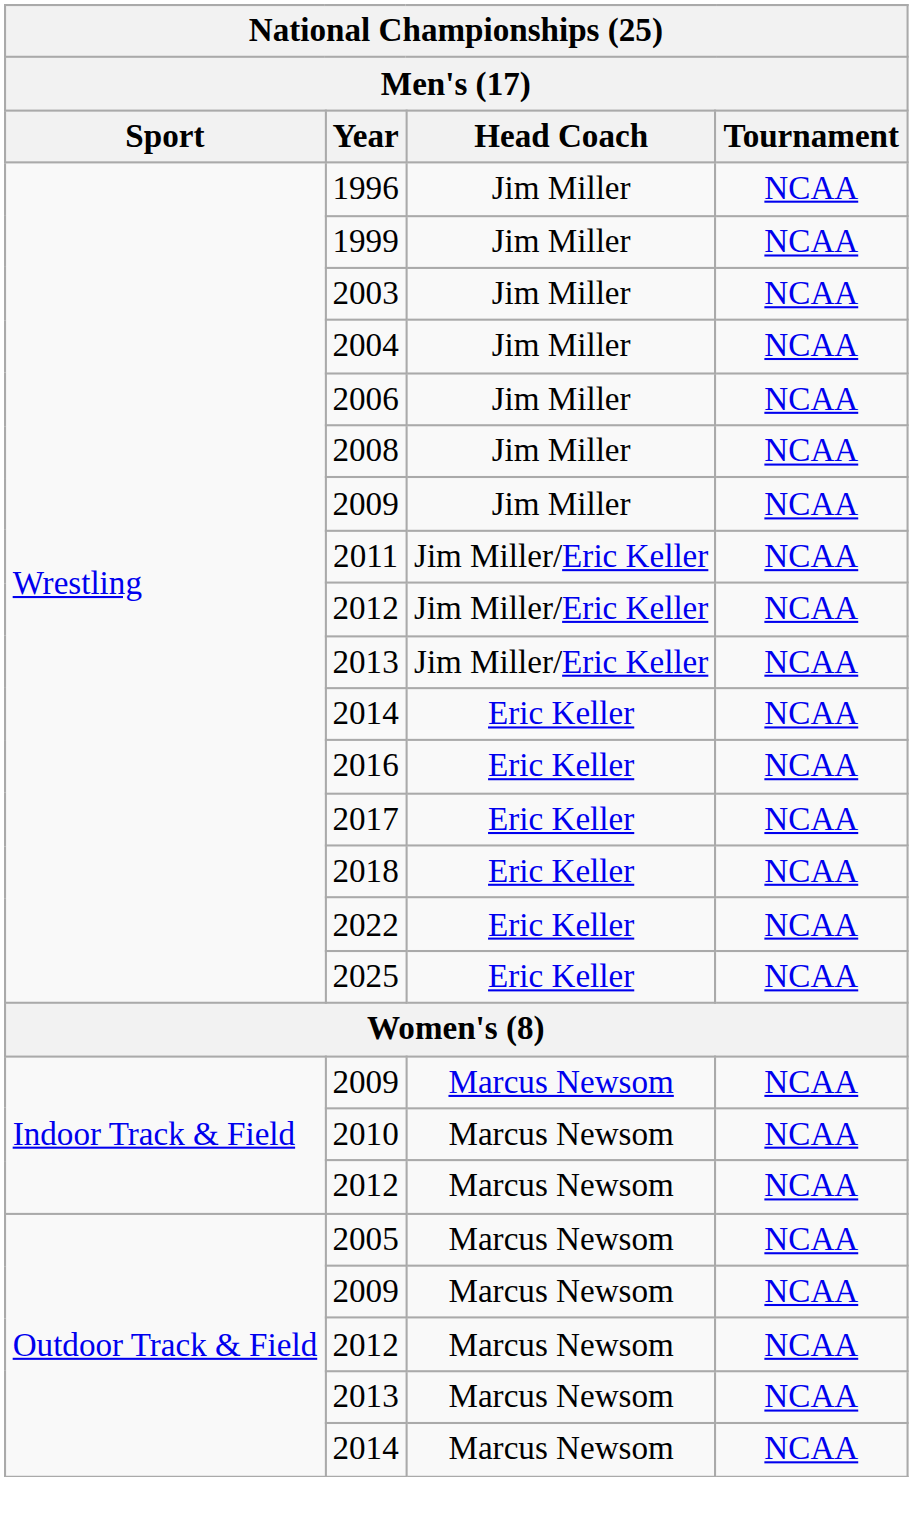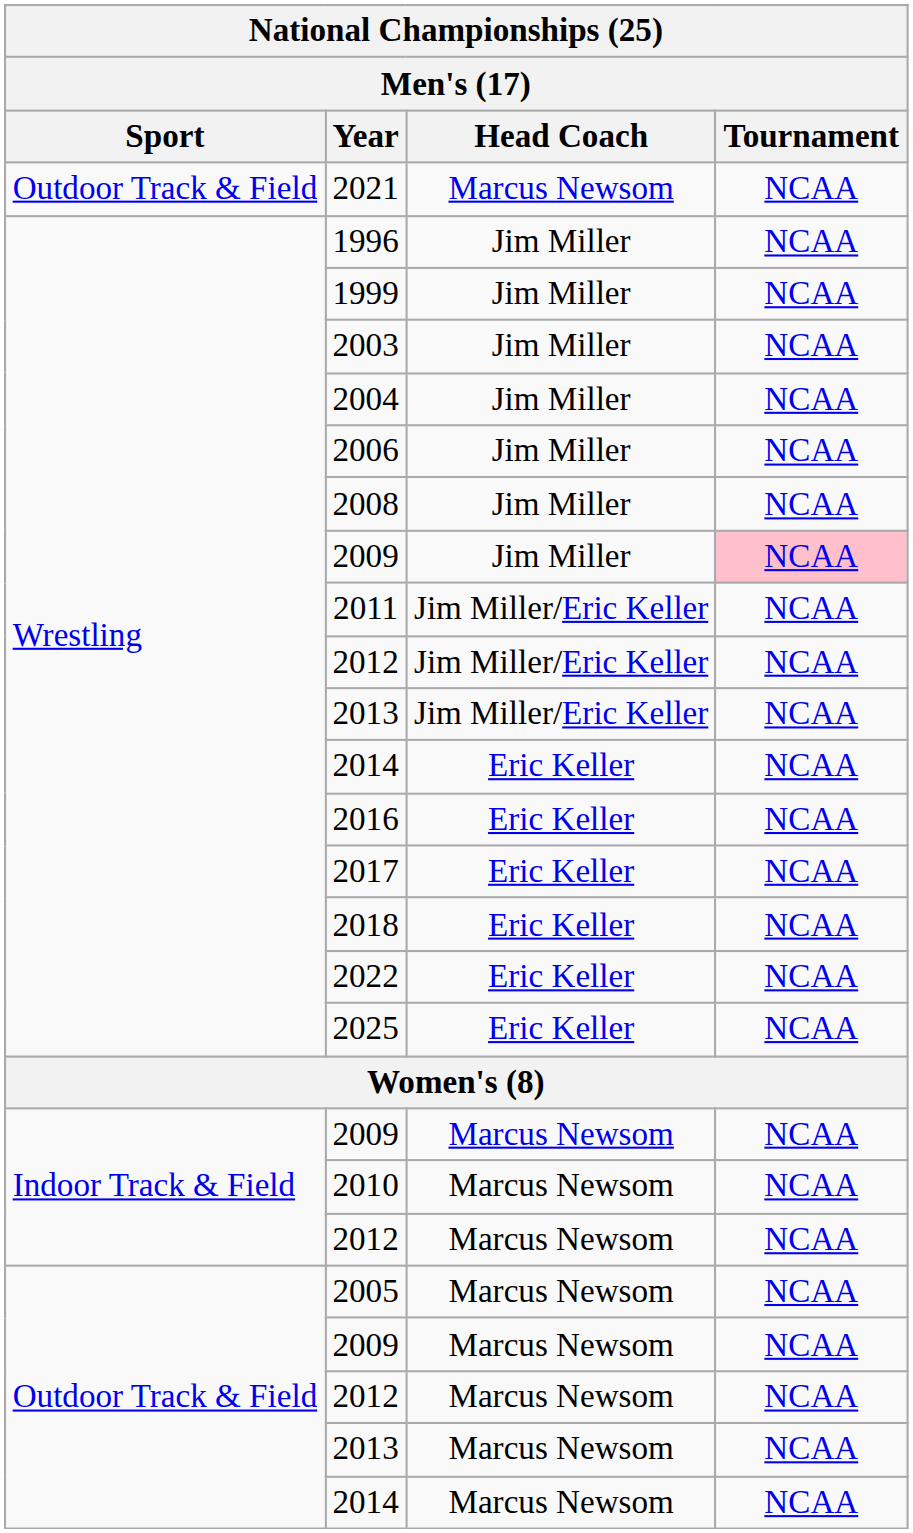+ row: (165, 188)
(811, 503) no background -> (811, 556) pink background
